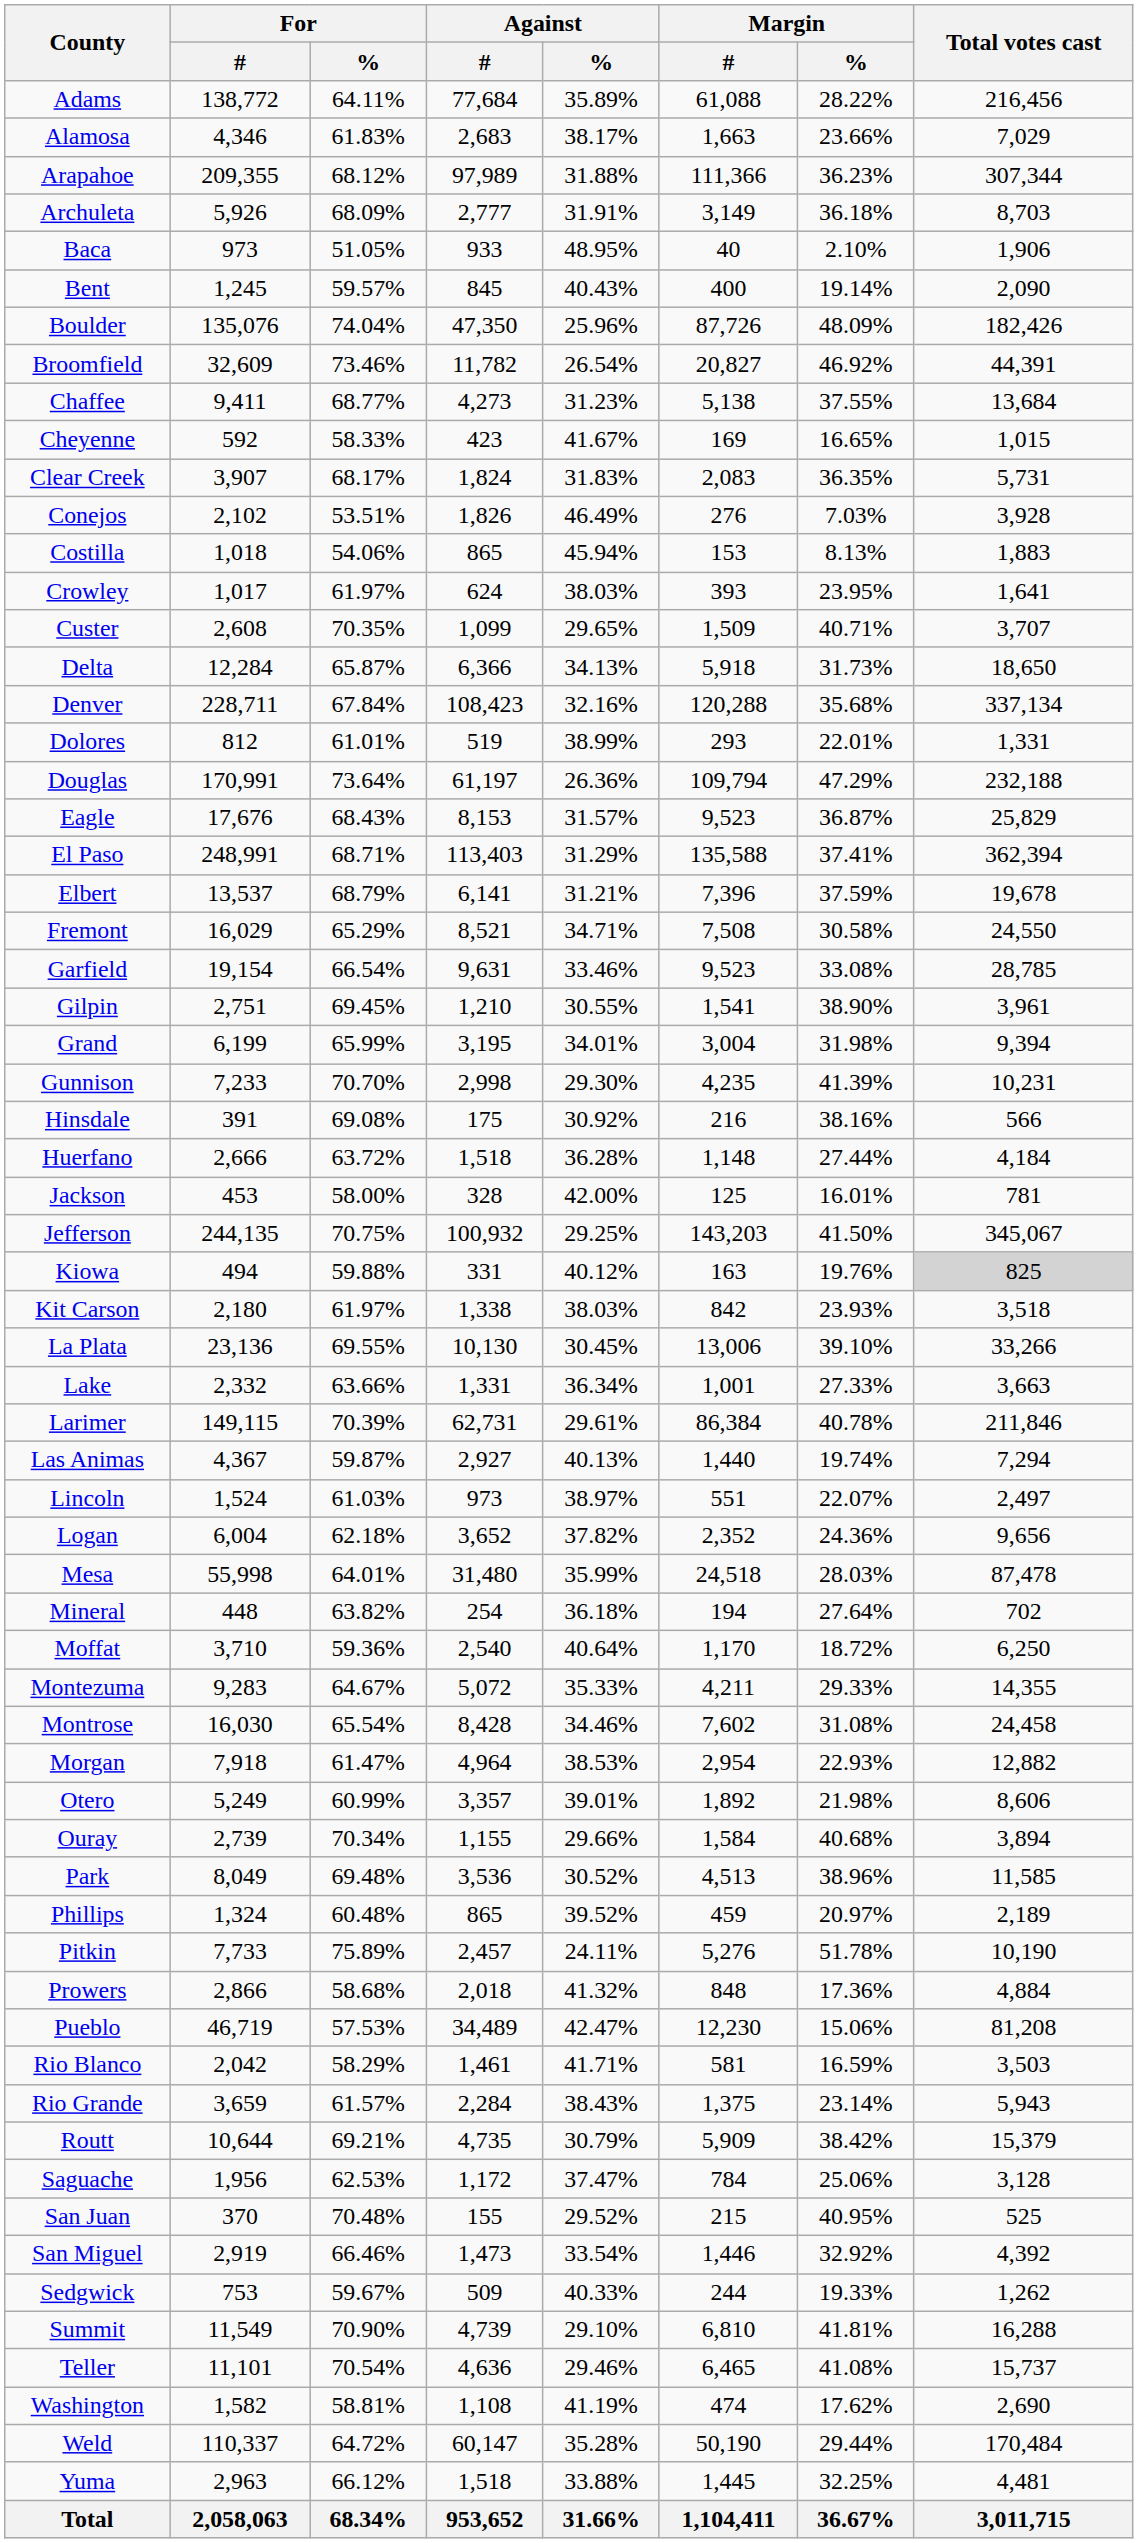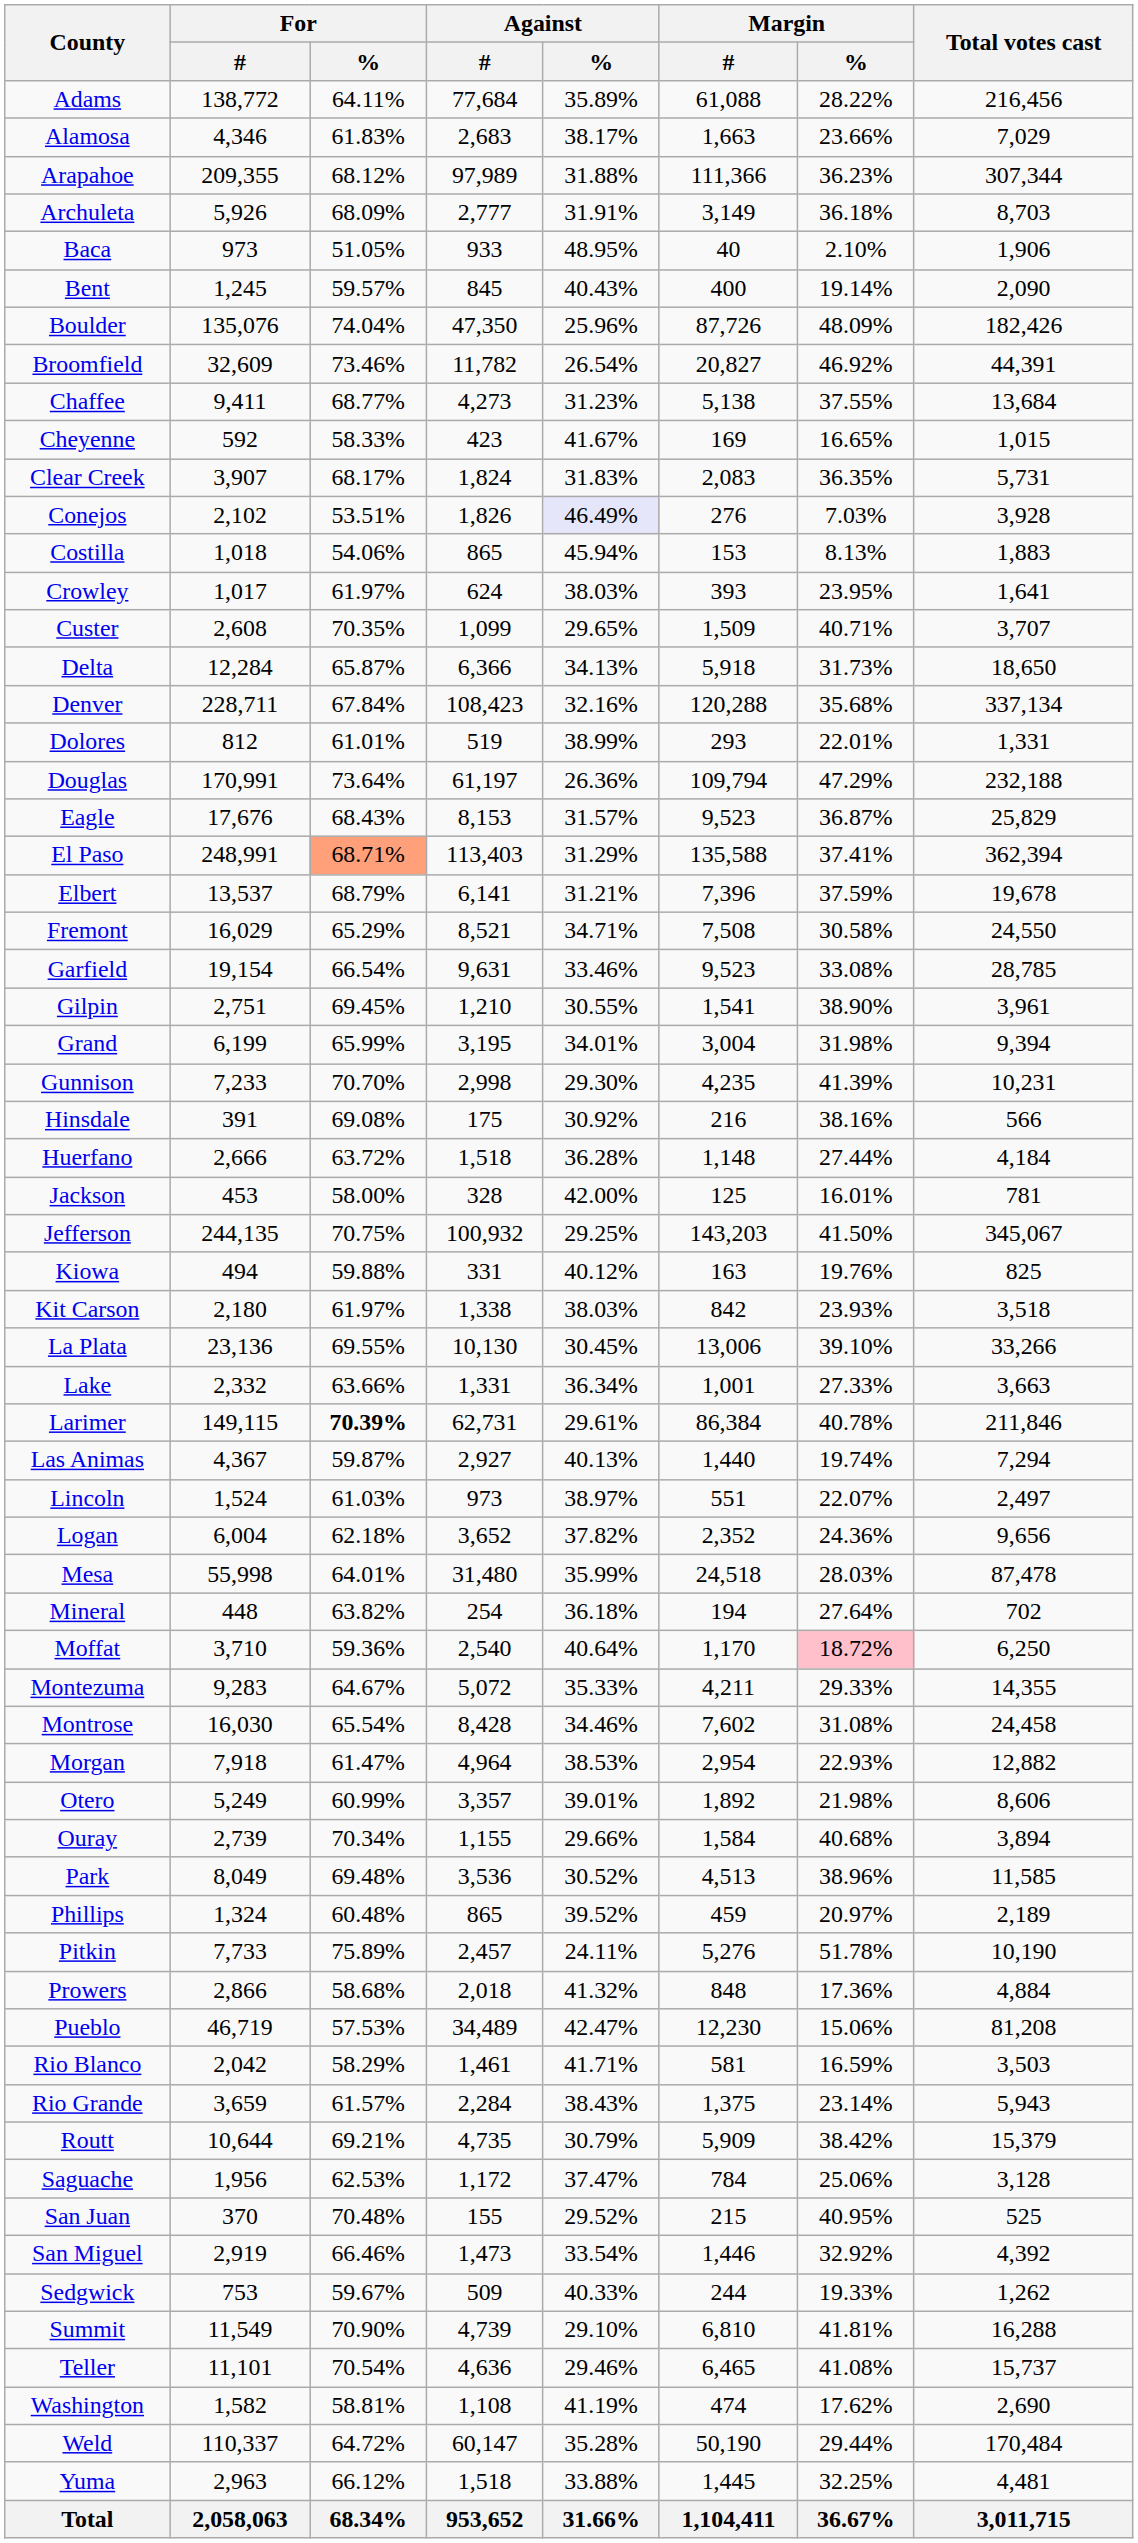(601, 514) no background -> (601, 514) lavender background
(368, 855) no background -> (368, 855) lightsalmon background
(1024, 1271) lightgrey background -> (1024, 1271) no background
(368, 1422) normal -> (368, 1422) bold
(856, 1649) no background -> (856, 1649) pink background
